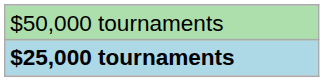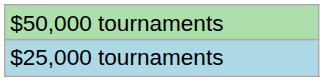(122, 58) bold -> (117, 58) normal
